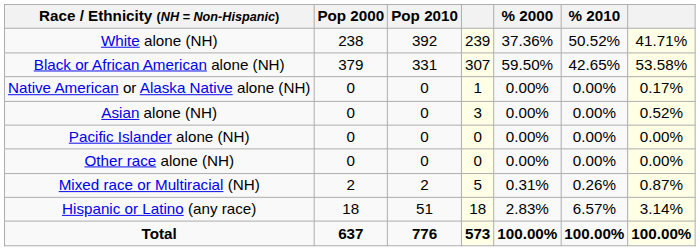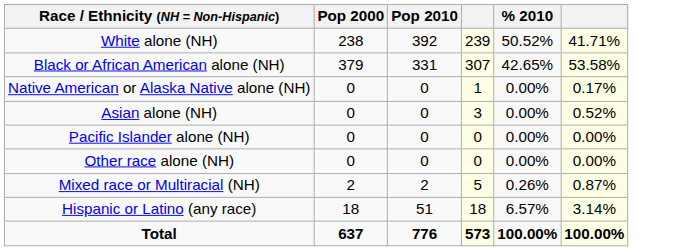- column: (527, 16)
